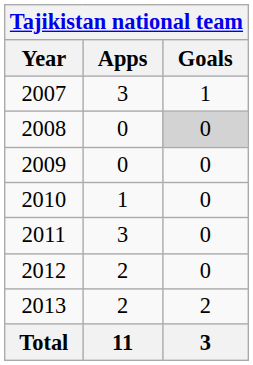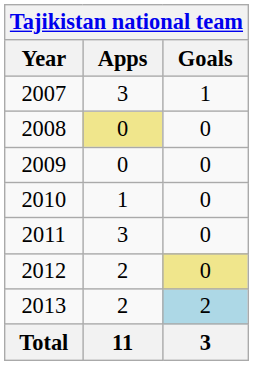(123, 128) no background -> (123, 128) khaki background
(205, 128) lightgrey background -> (205, 128) no background
(205, 270) no background -> (205, 270) khaki background
(205, 306) no background -> (205, 306) lightblue background
